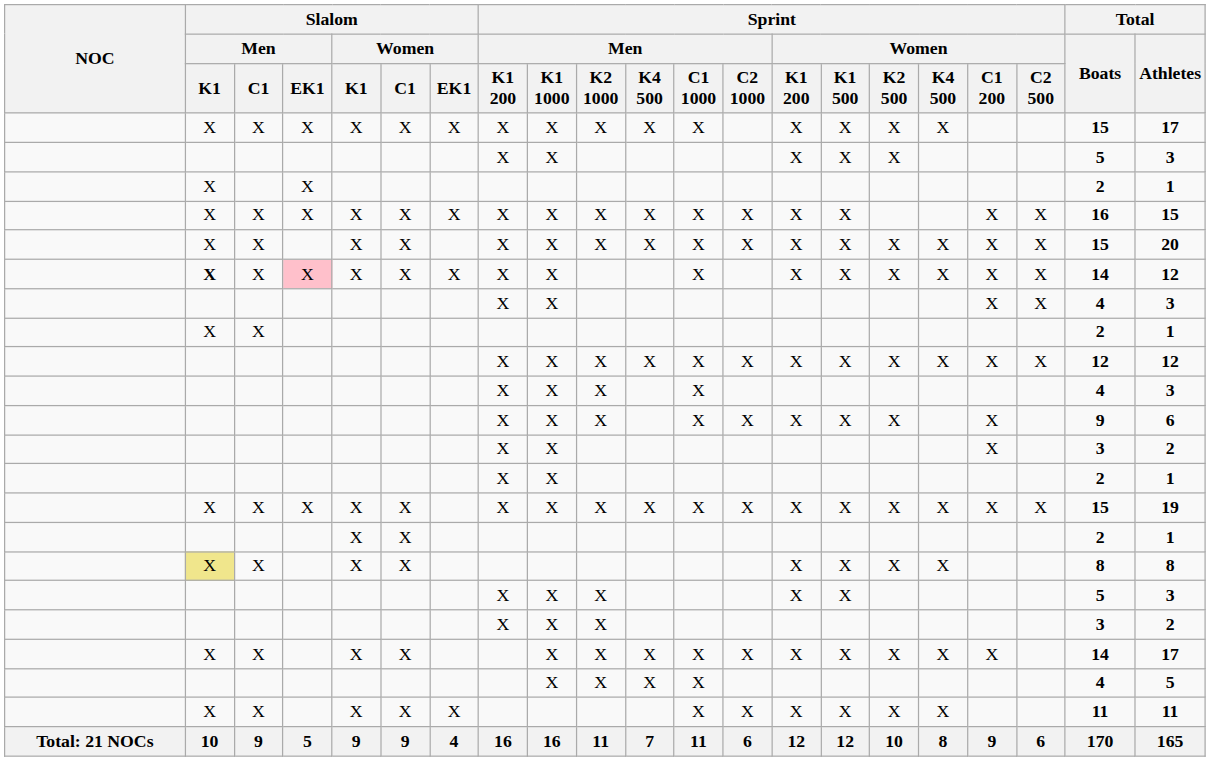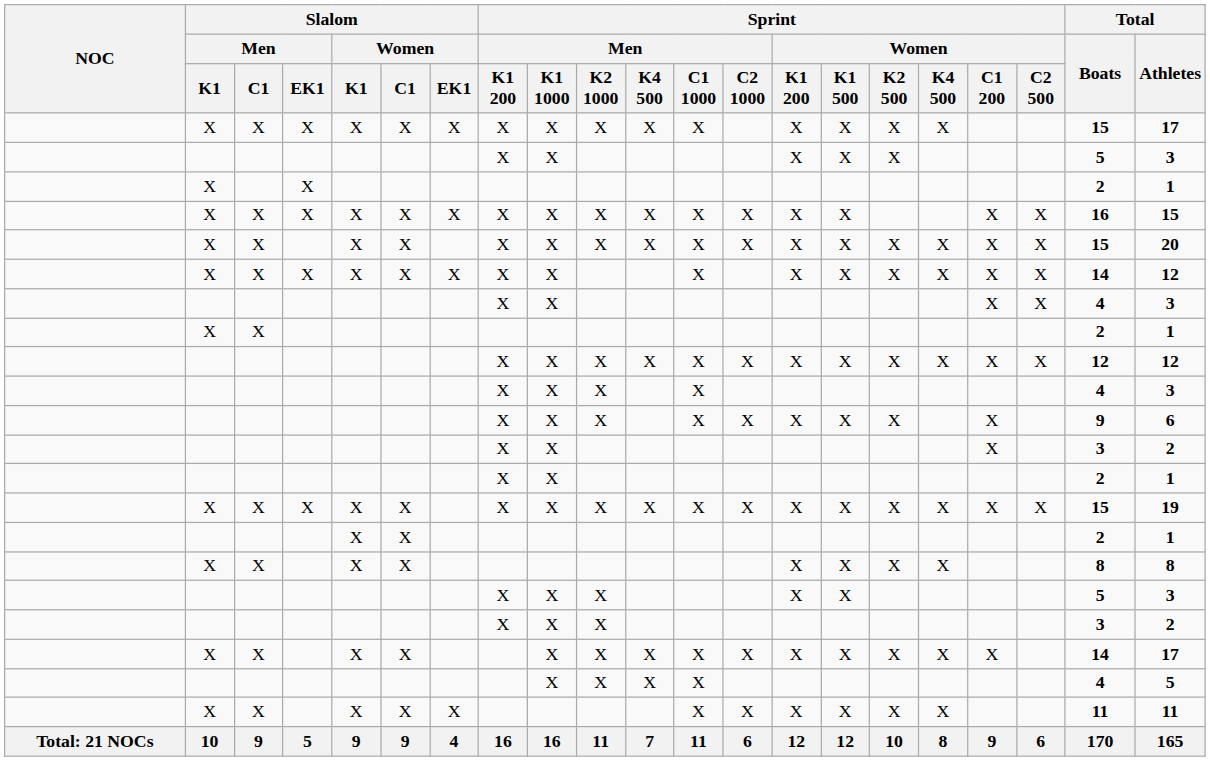(210, 274) bold -> (210, 274) normal
(307, 274) pink background -> (307, 274) no background
(210, 566) khaki background -> (210, 566) no background
